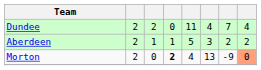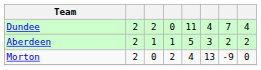(172, 57) bold -> (172, 57) normal
(247, 57) lightsalmon background -> (247, 57) no background
